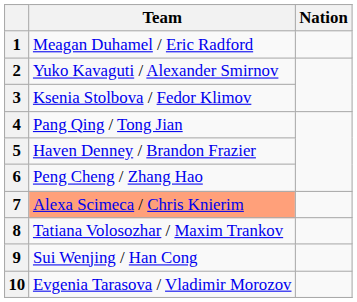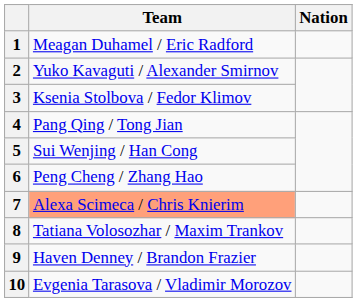(144, 151) Haven Denney / Brandon Frazier -> (115, 151) Sui Wenjing / Han Cong
(115, 257) Sui Wenjing / Han Cong -> (144, 257) Haven Denney / Brandon Frazier
